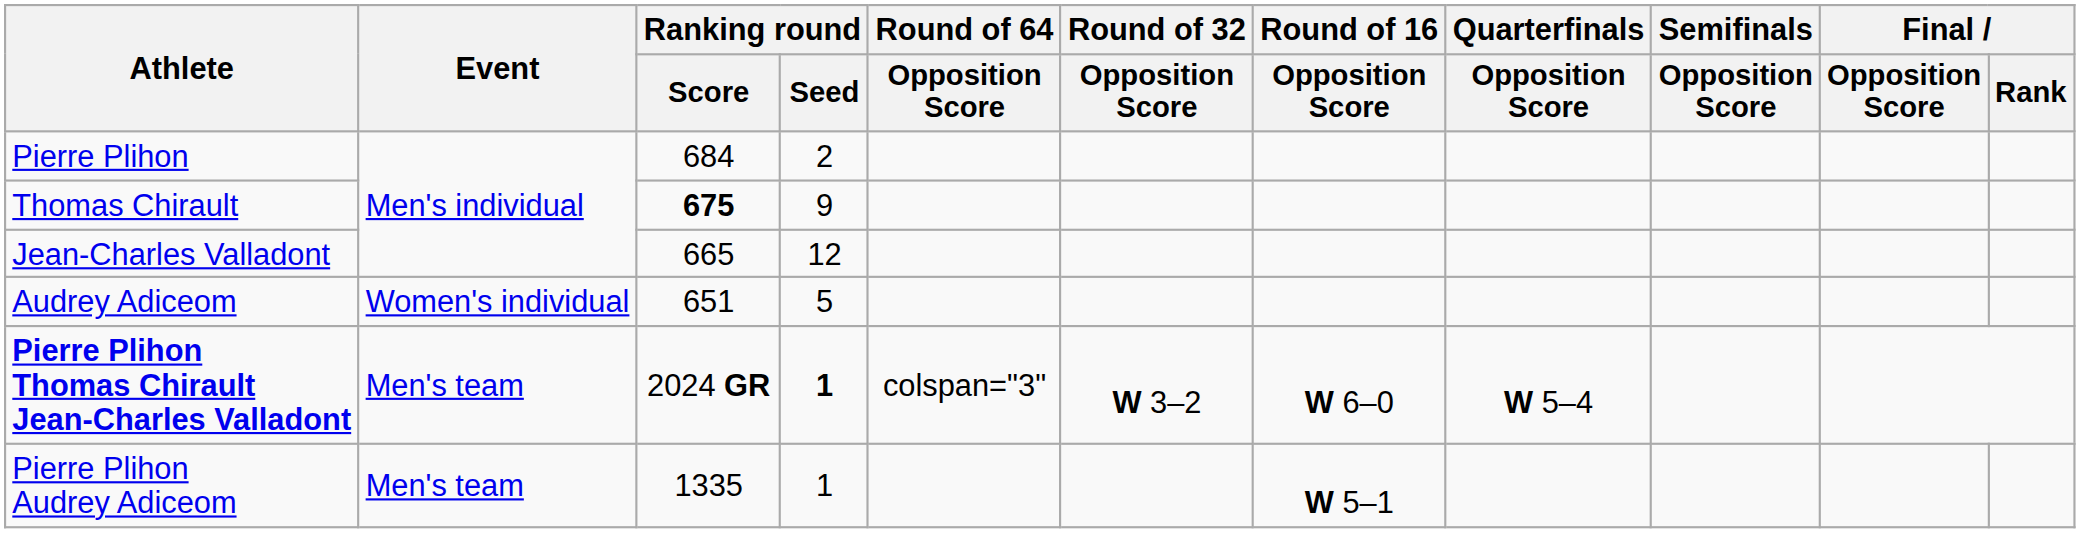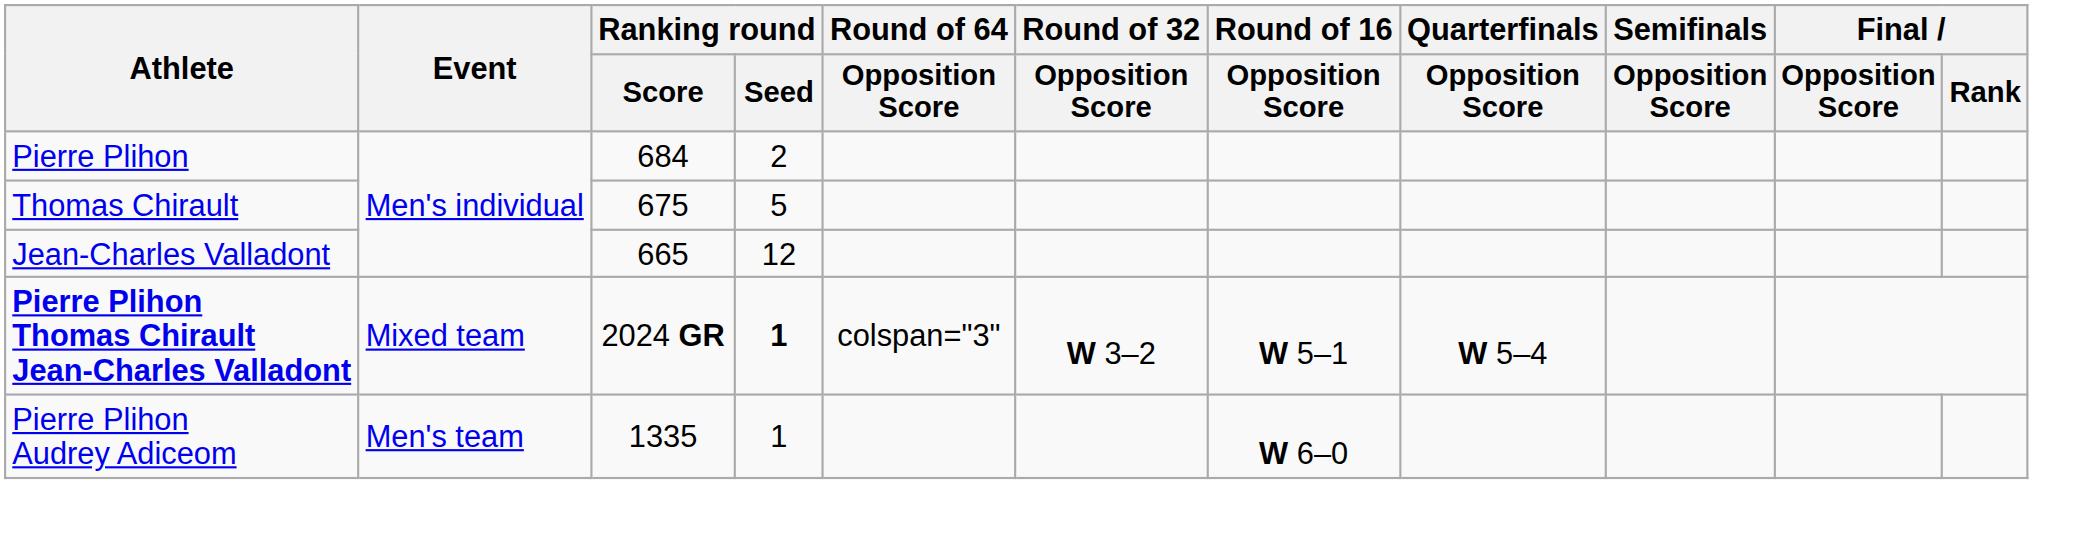(709, 205) bold -> (663, 205) normal
(825, 205) 9 -> (779, 205) 5
- row: (124, 303)
(445, 386) Men's team -> (445, 337) Mixed team
(1349, 403) W 6–0 -> (1304, 354) W 5–1
(1349, 503) W 5–1 -> (1304, 454) W 6–0
